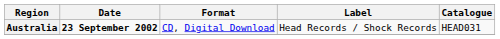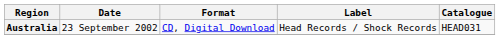(110, 27) bold -> (110, 27) normal
